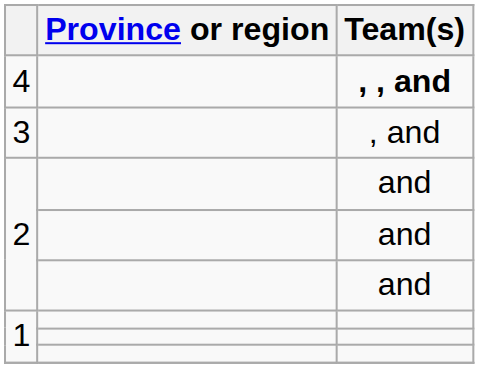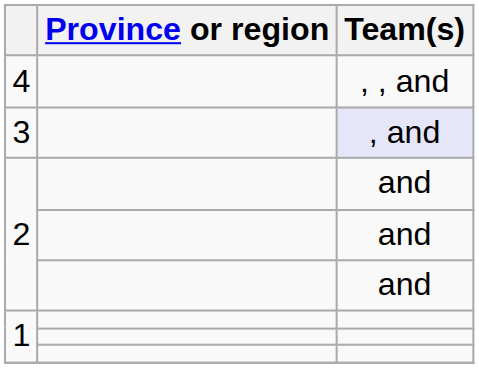(405, 81) bold -> (405, 81) normal
(405, 132) no background -> (405, 132) lavender background
